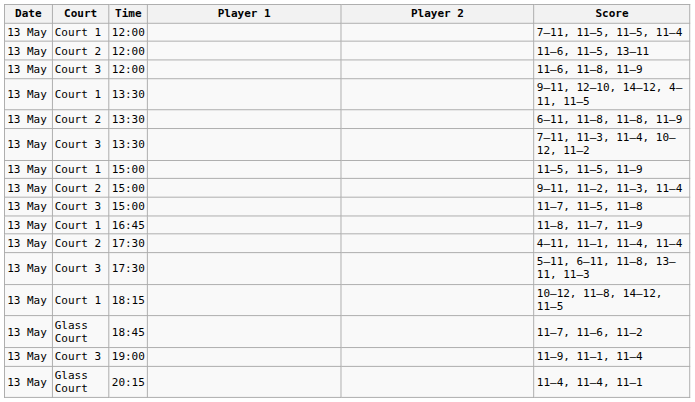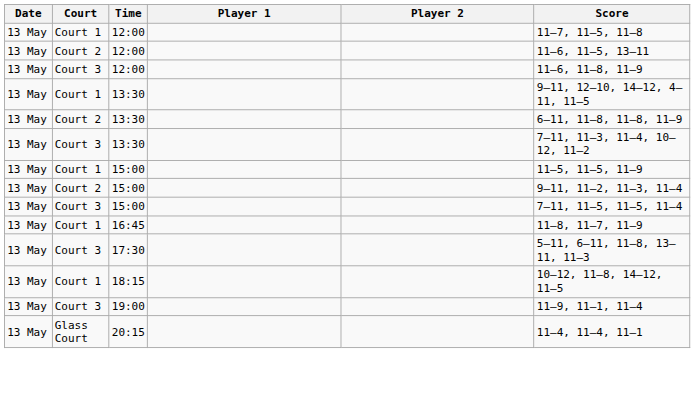(610, 32) 7–11, 11–5, 11–5, 11–4 -> (590, 32) 11–7, 11–5, 11–8
(590, 206) 11–7, 11–5, 11–8 -> (610, 206) 7–11, 11–5, 11–5, 11–4
- row: (78, 243)
- row: (71, 331)
